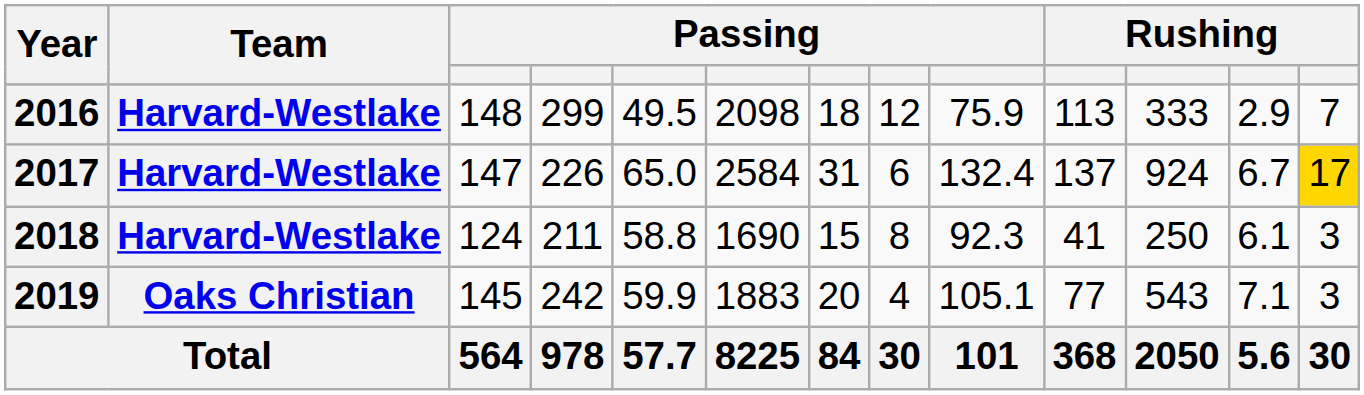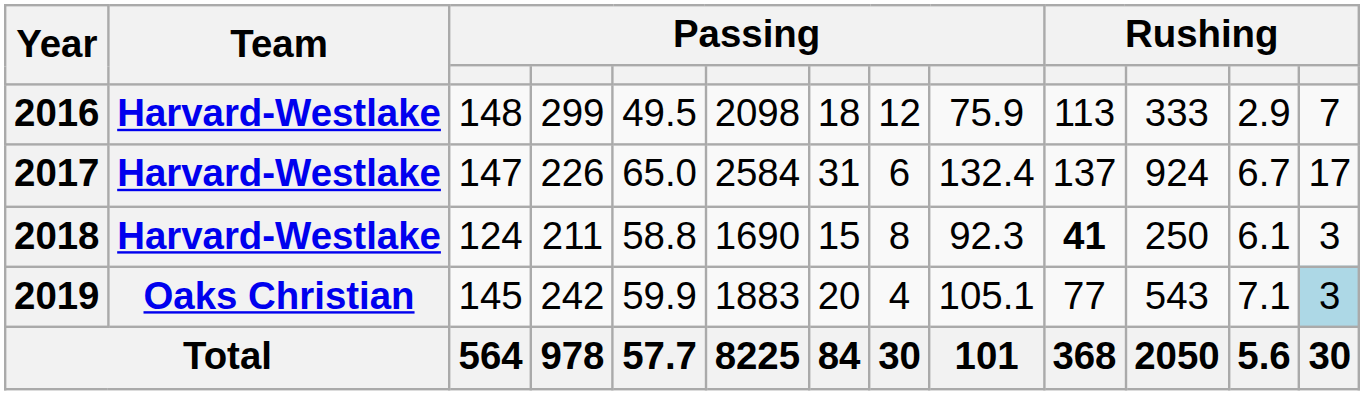(1330, 174) gold background -> (1330, 174) no background
(1084, 235) normal -> (1084, 235) bold
(1330, 296) no background -> (1330, 296) lightblue background
